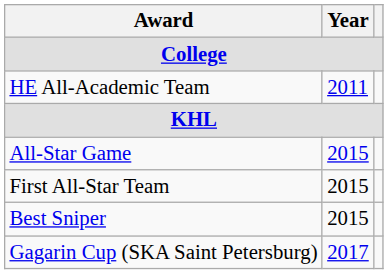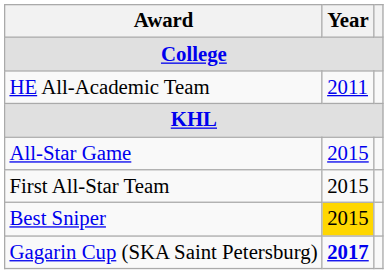(348, 218) no background -> (348, 218) gold background
(348, 251) normal -> (348, 251) bold
